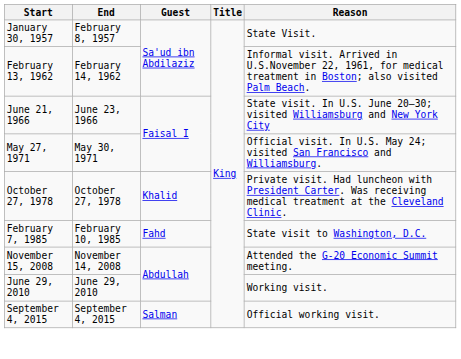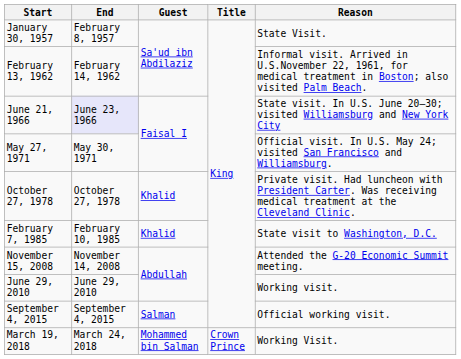(98, 115) no background -> (97, 115) lavender background
(154, 234) Fahd -> (158, 234) Khalid
+ row: (33, 341)
